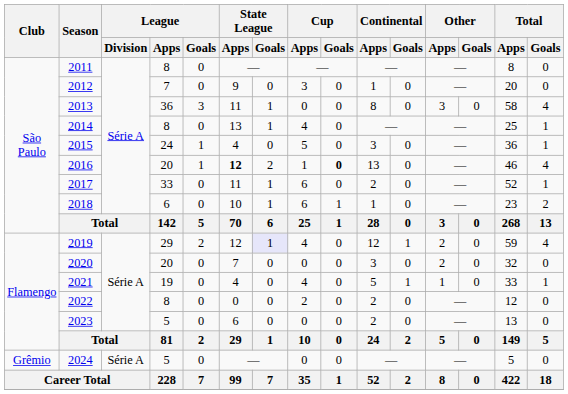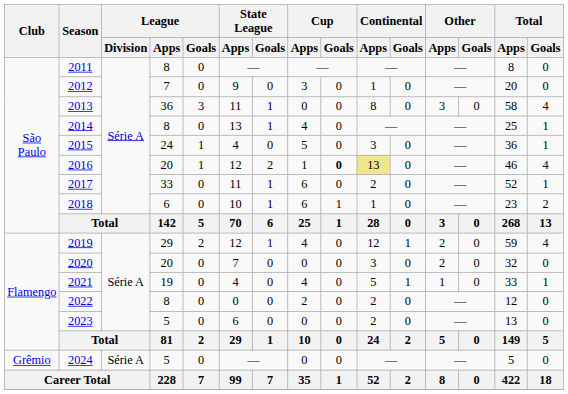(236, 164) bold -> (236, 164) normal
(373, 164) no background -> (373, 164) khaki background
(270, 243) lavender background -> (270, 243) no background
